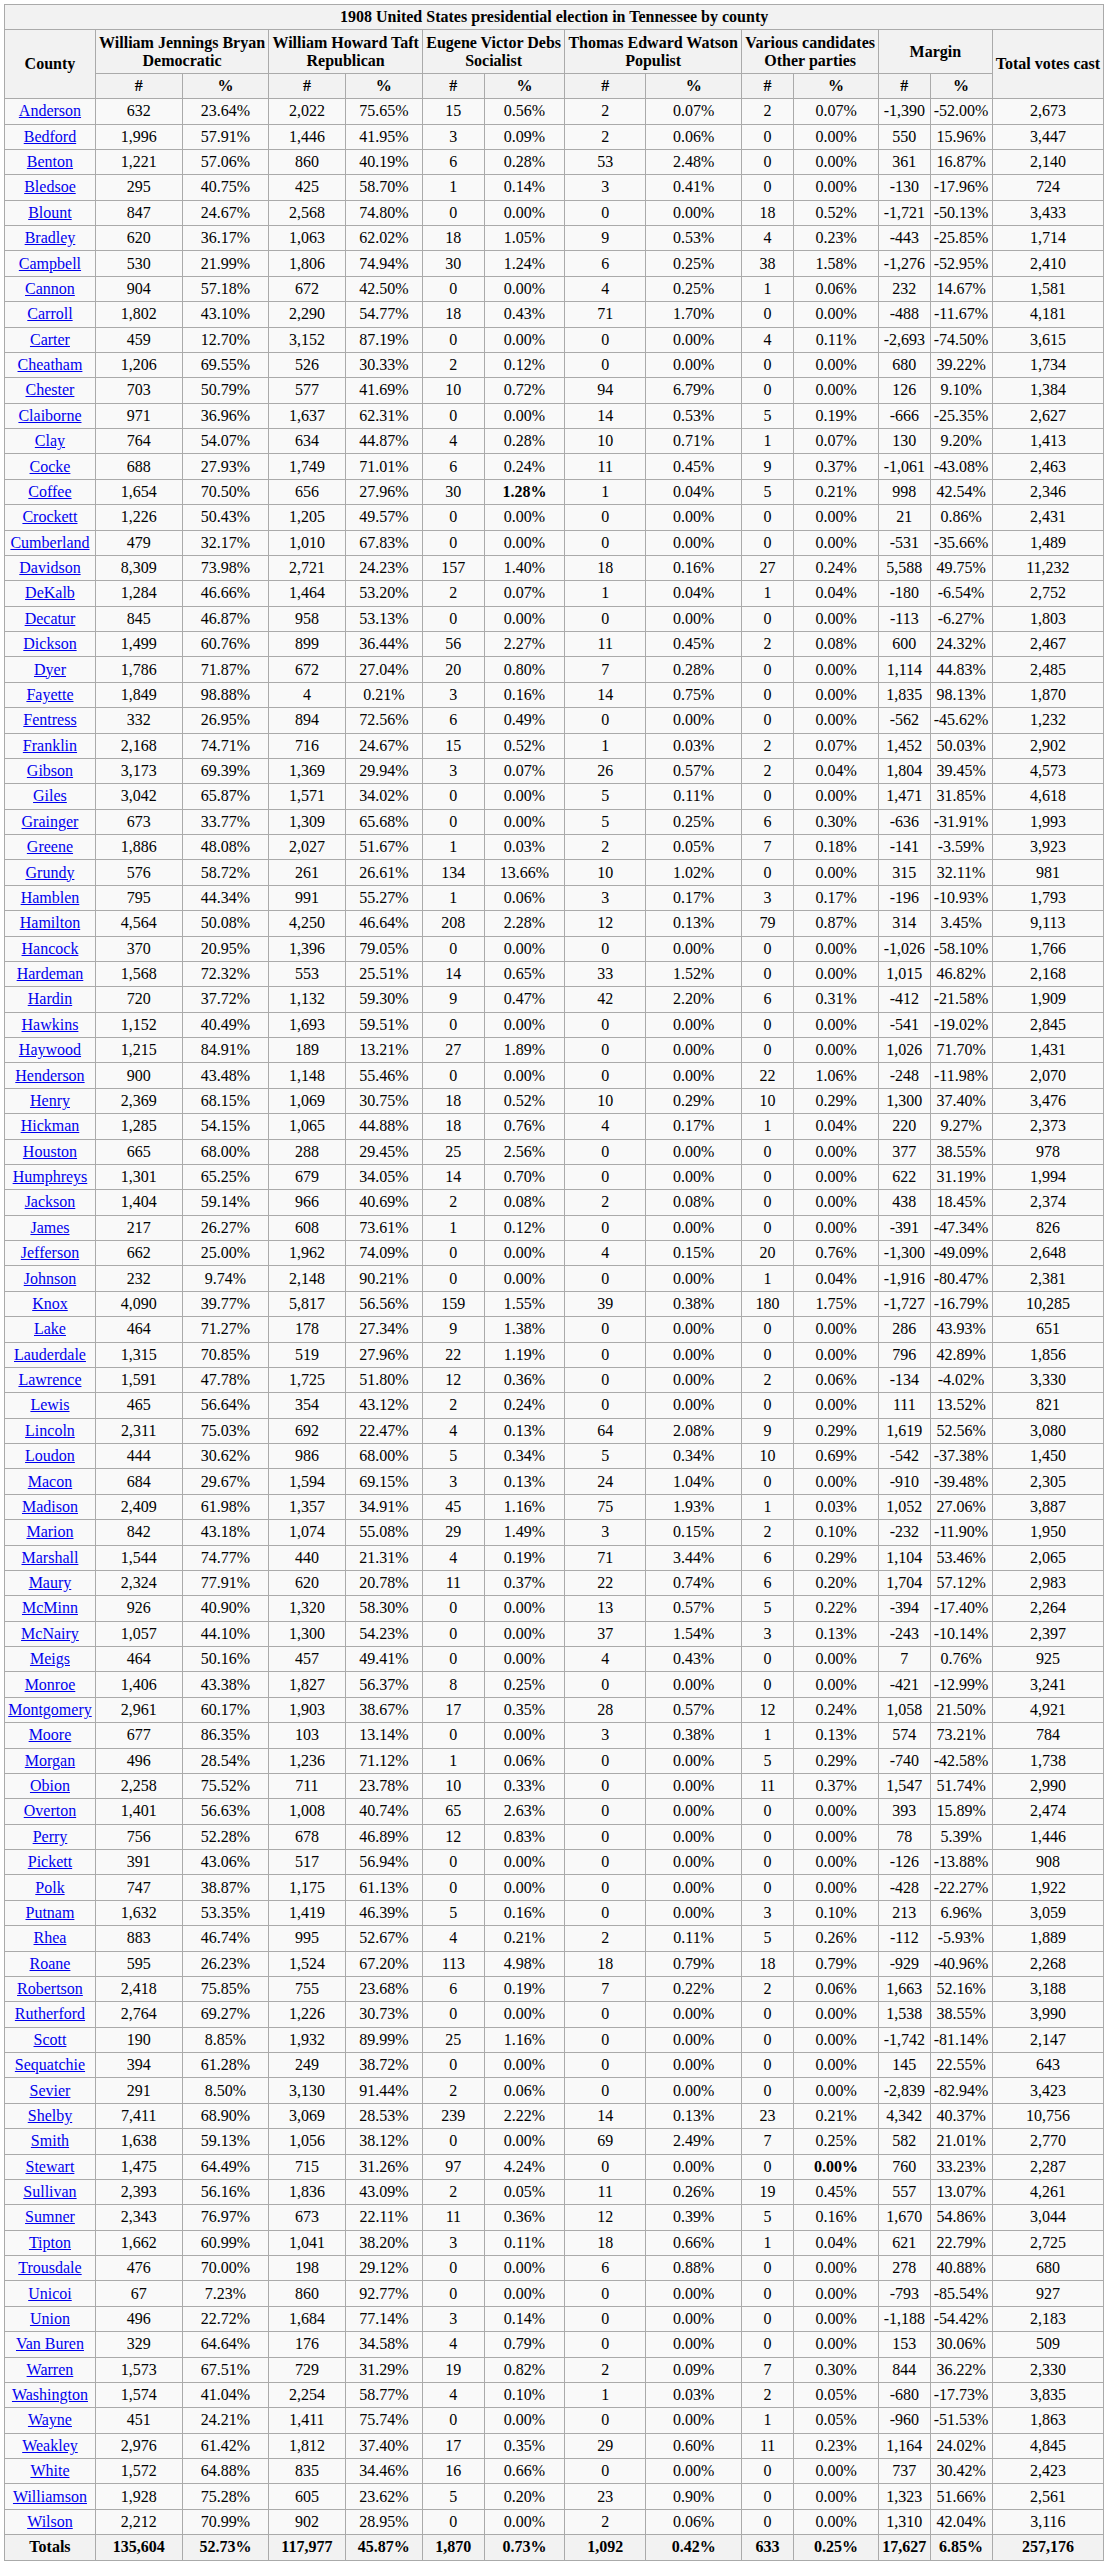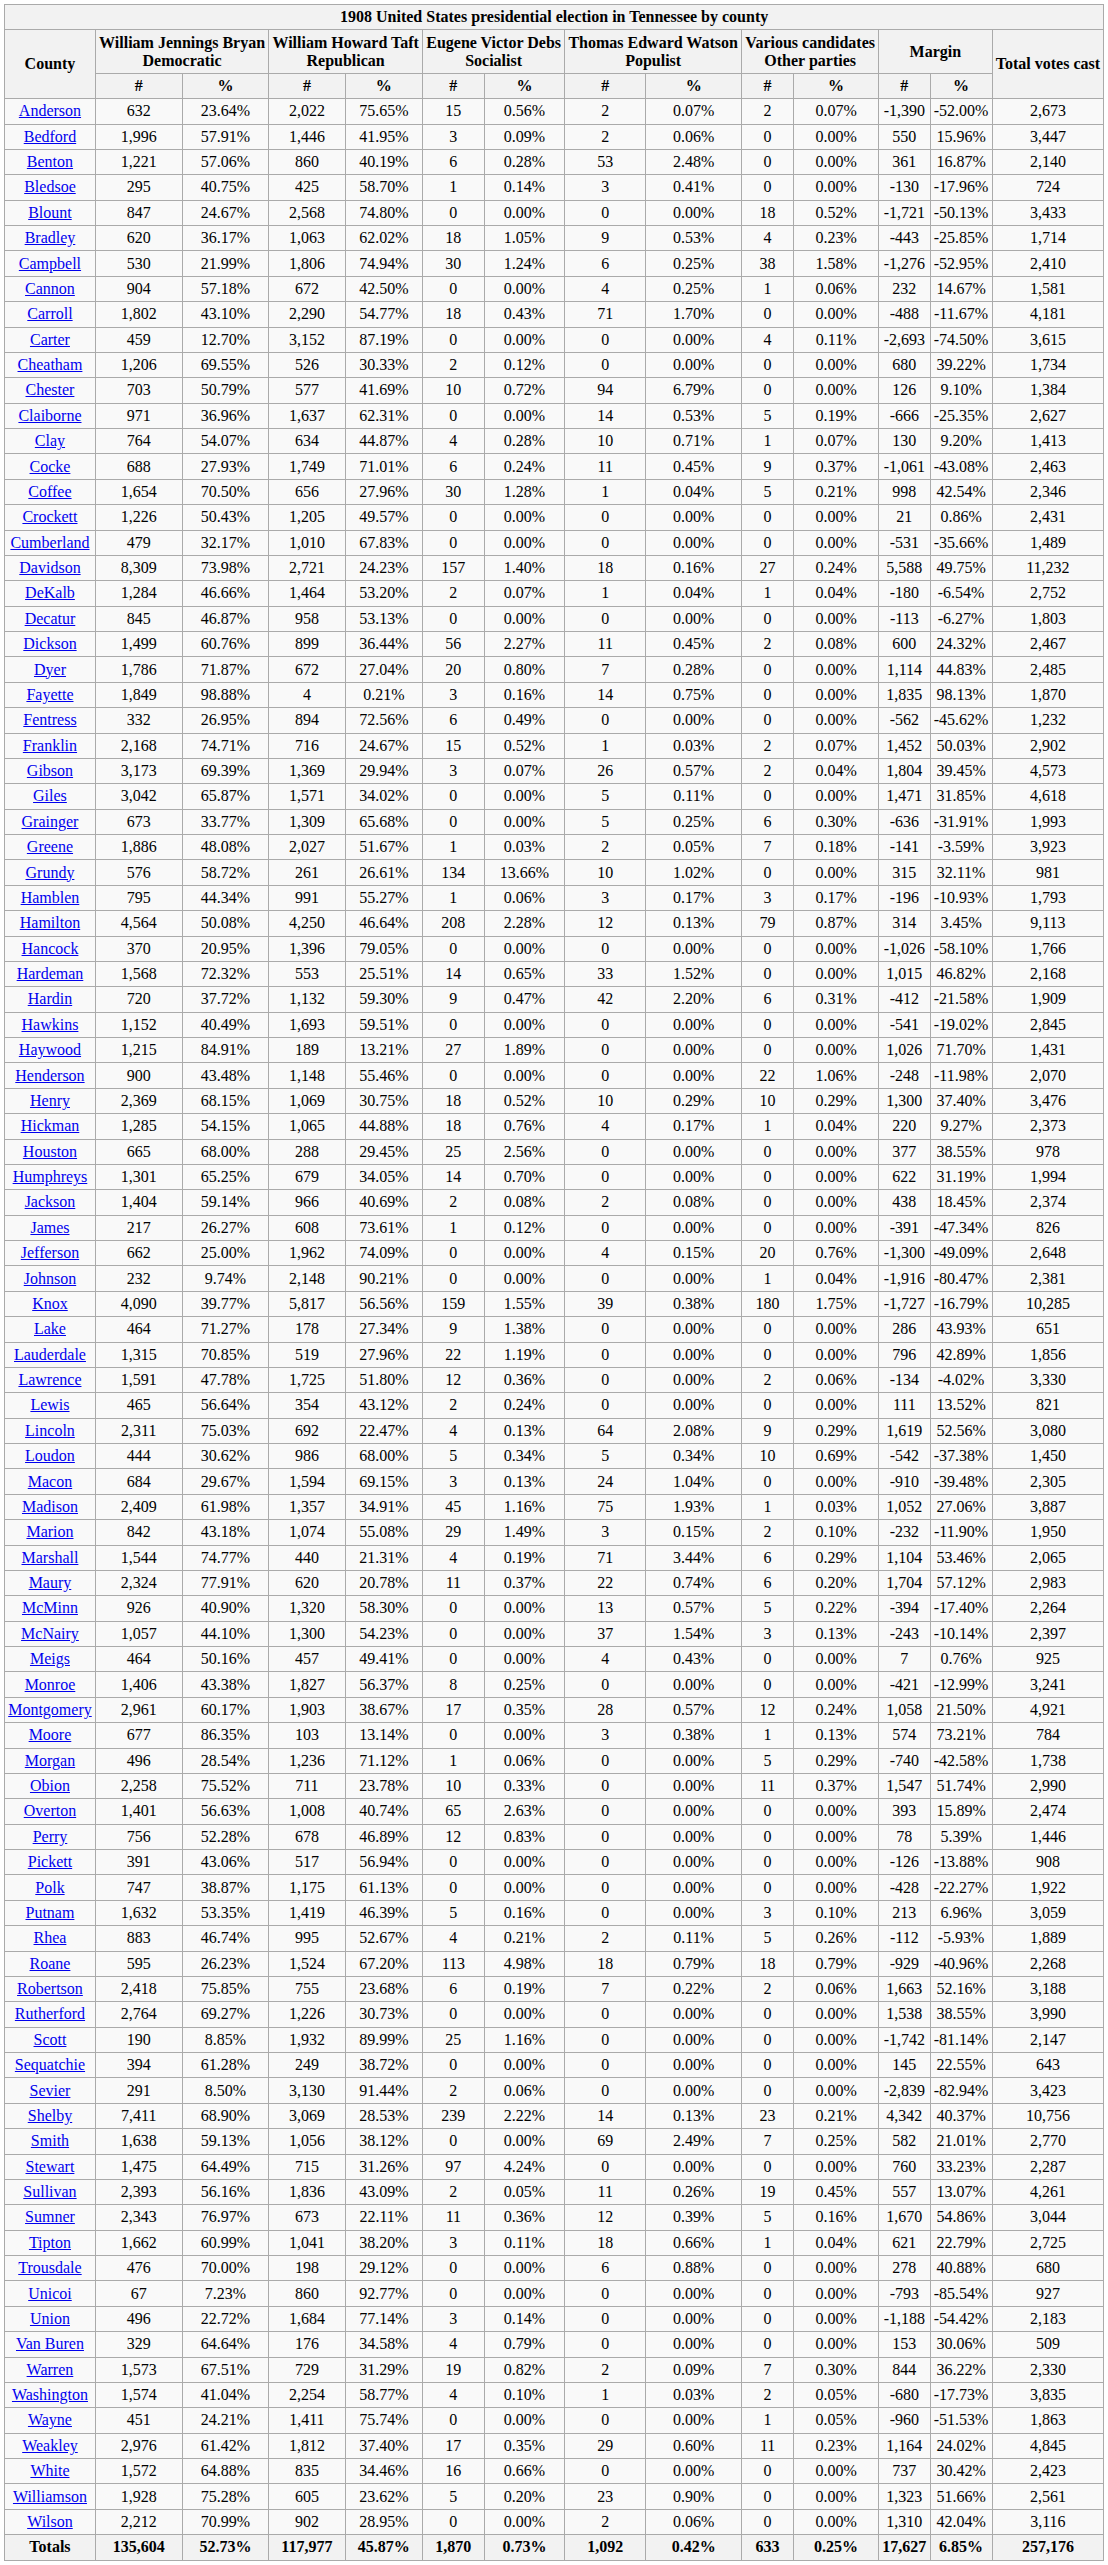(524, 491) bold -> (524, 491) normal
(836, 2166) bold -> (836, 2166) normal
